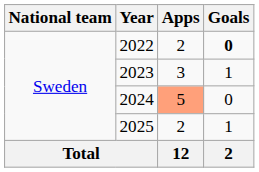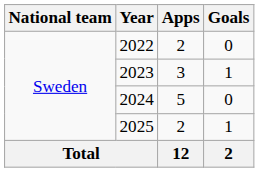(229, 45) bold -> (229, 45) normal
(181, 99) lightsalmon background -> (181, 99) no background
